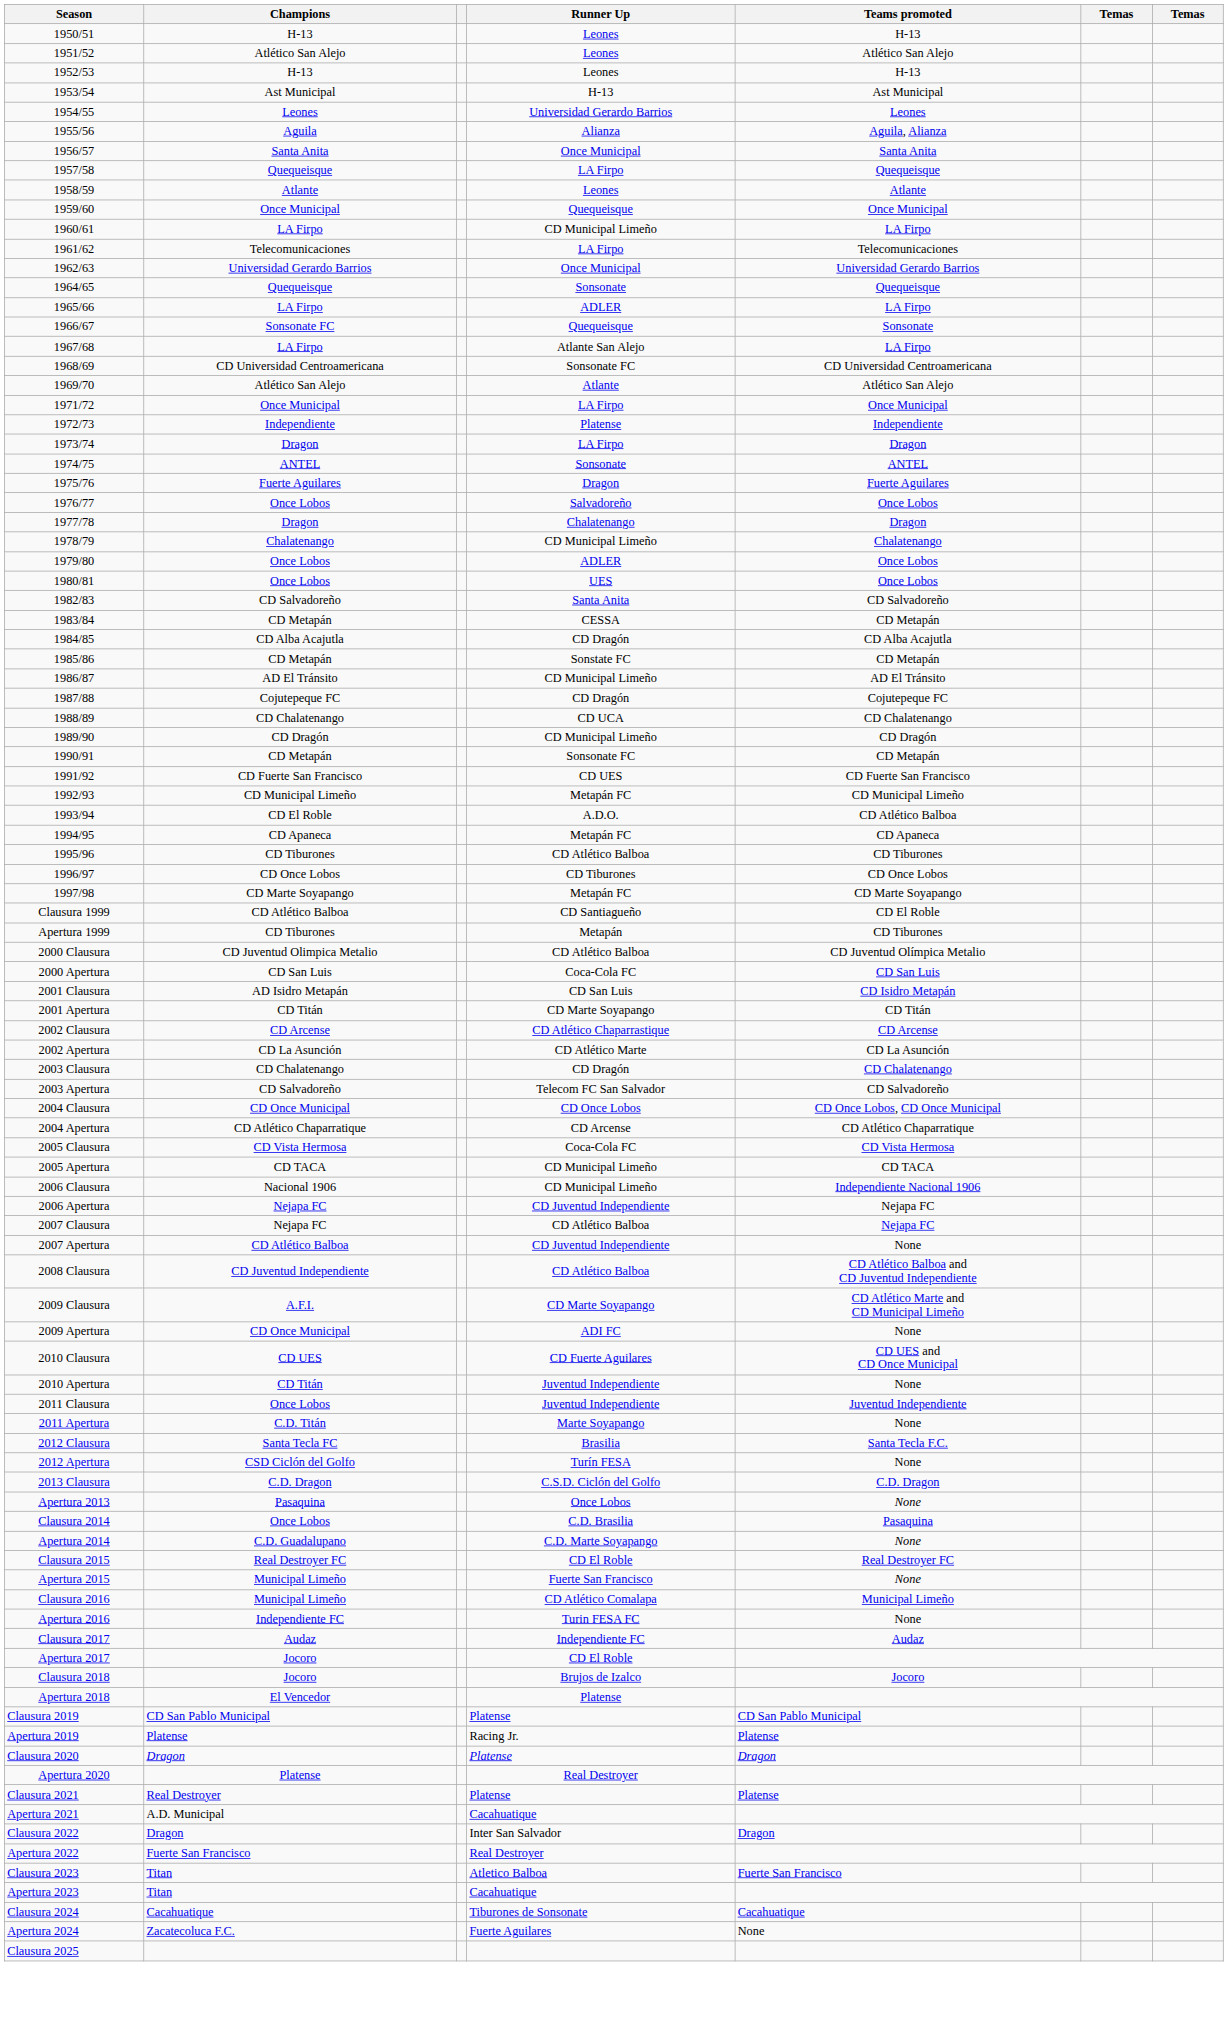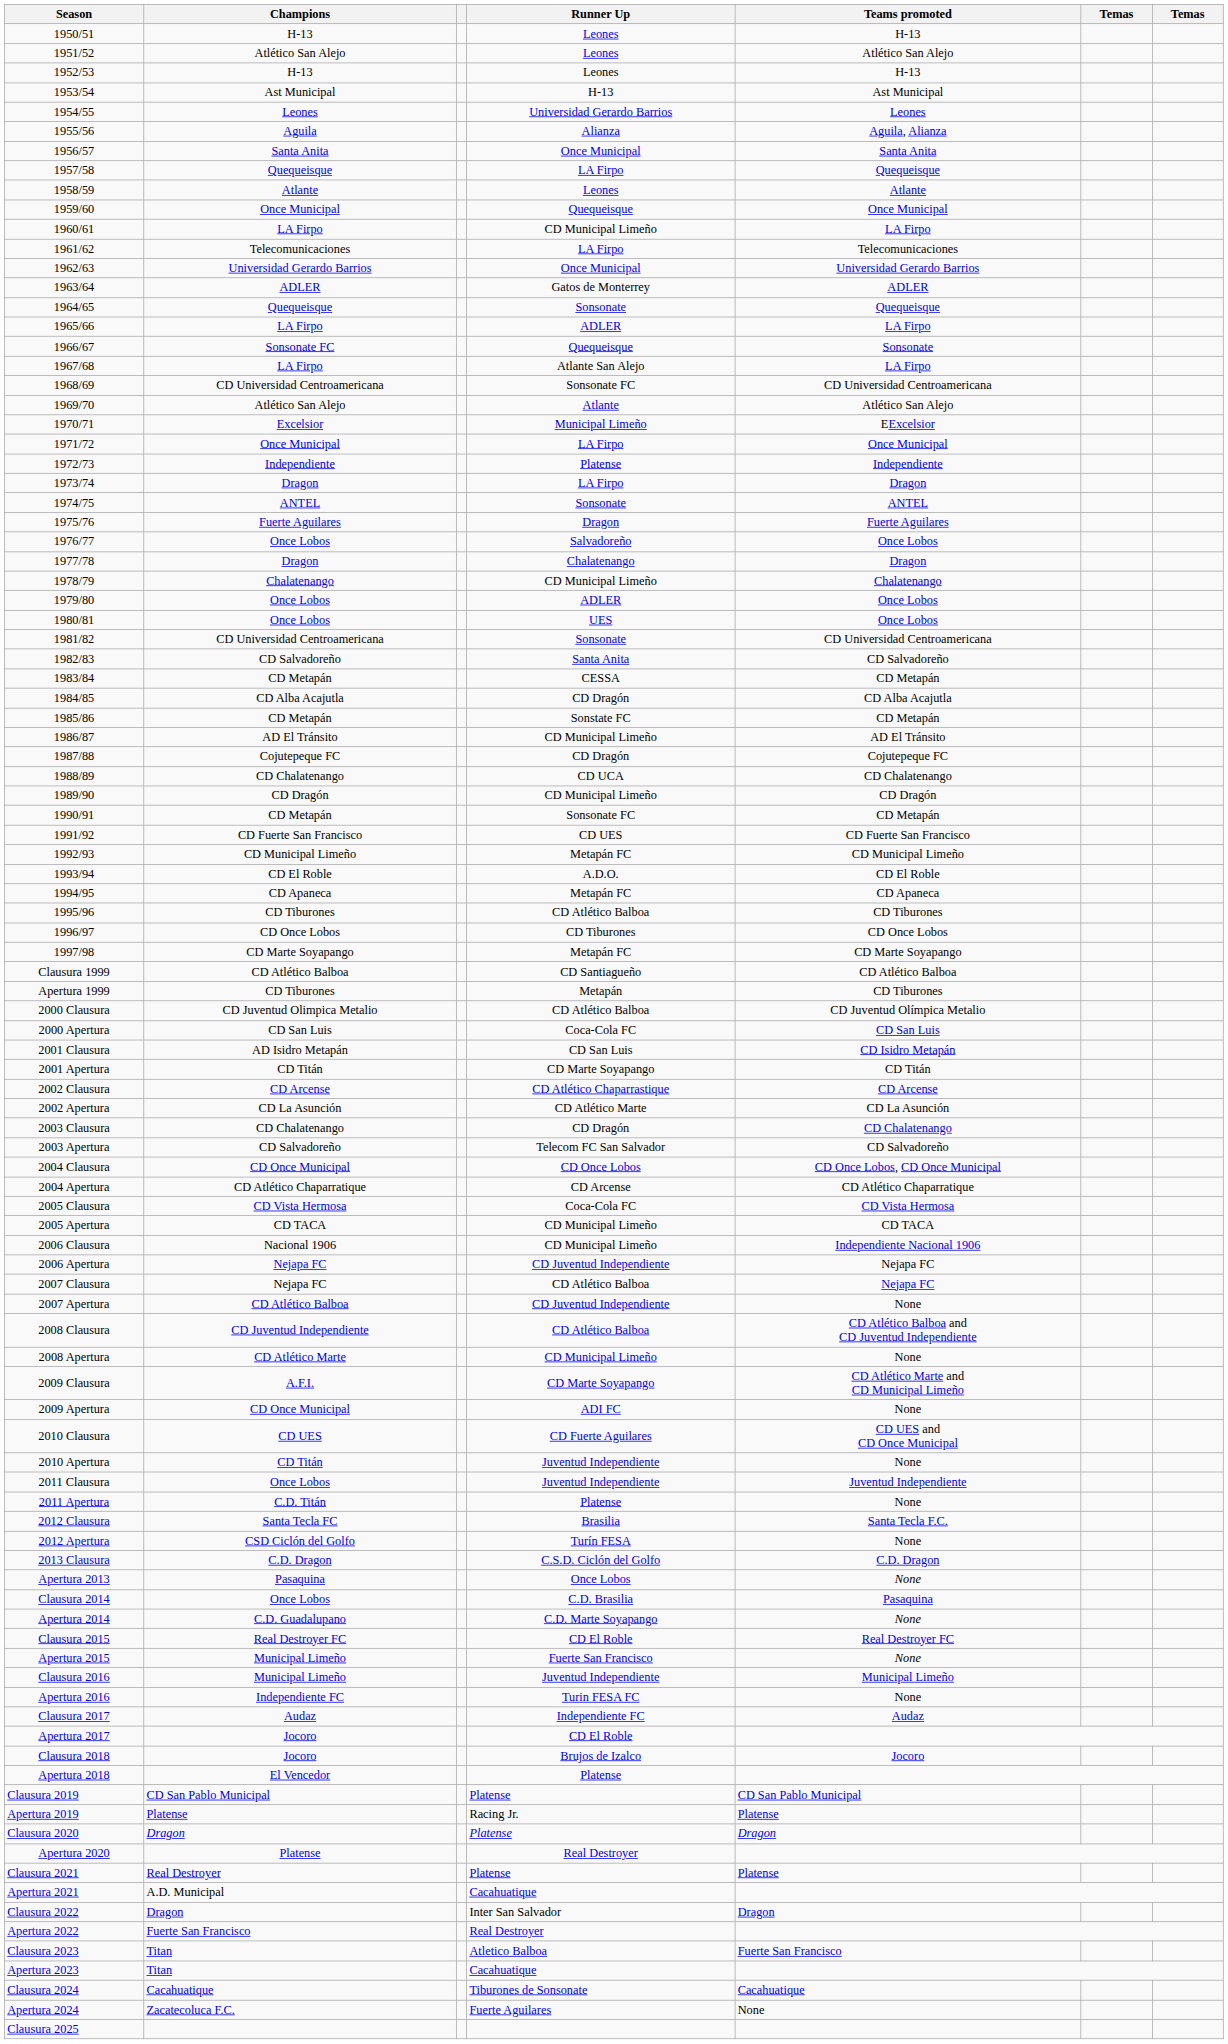+ row: (74, 287)
+ row: (74, 424)
+ row: (74, 639)
(908, 815) CD Atlético Balboa -> (908, 873) CD El Roble
(908, 913) CD El Roble -> (908, 971) CD Atlético Balboa
+ row: (74, 1356)
(601, 1423) Marte Soyapango -> (601, 1501) Platense
(601, 1599) CD Atlético Comalapa -> (601, 1677) Juventud Independiente
